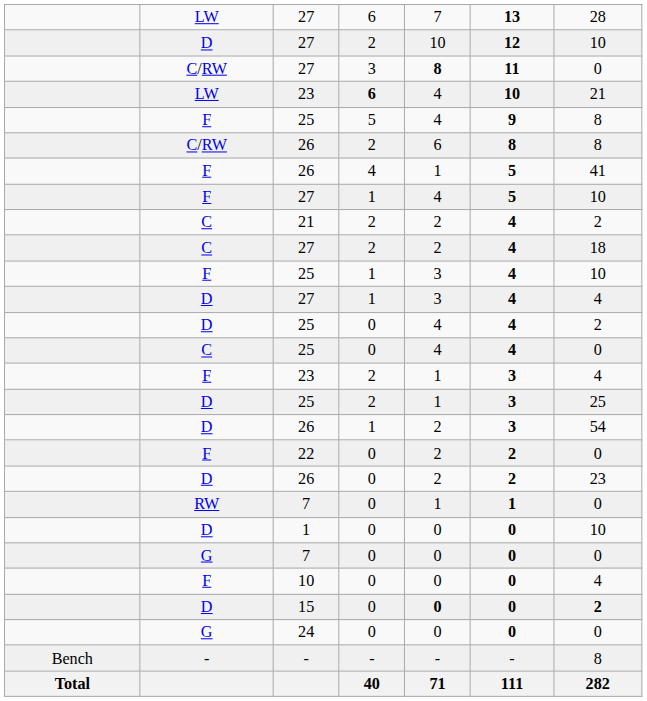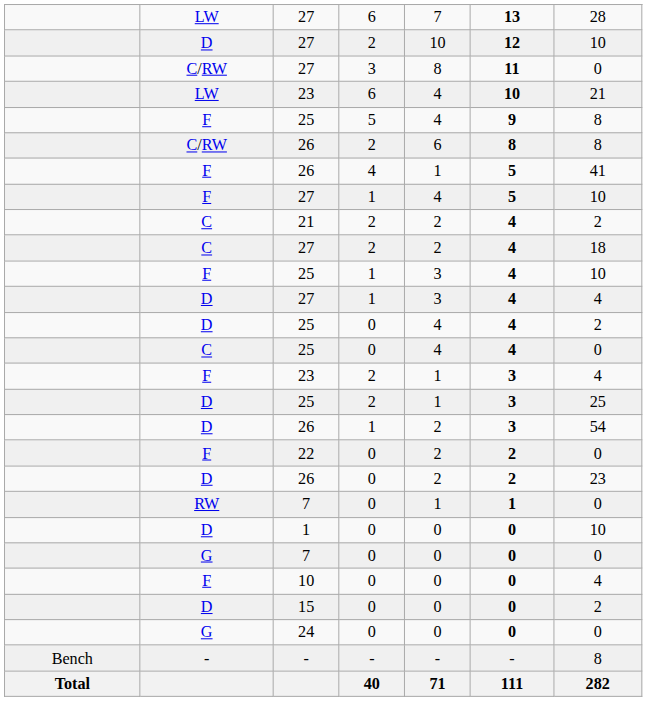(438, 68) bold -> (438, 68) normal
(372, 94) bold -> (372, 94) normal
(438, 606) bold -> (438, 606) normal
(598, 606) bold -> (598, 606) normal
